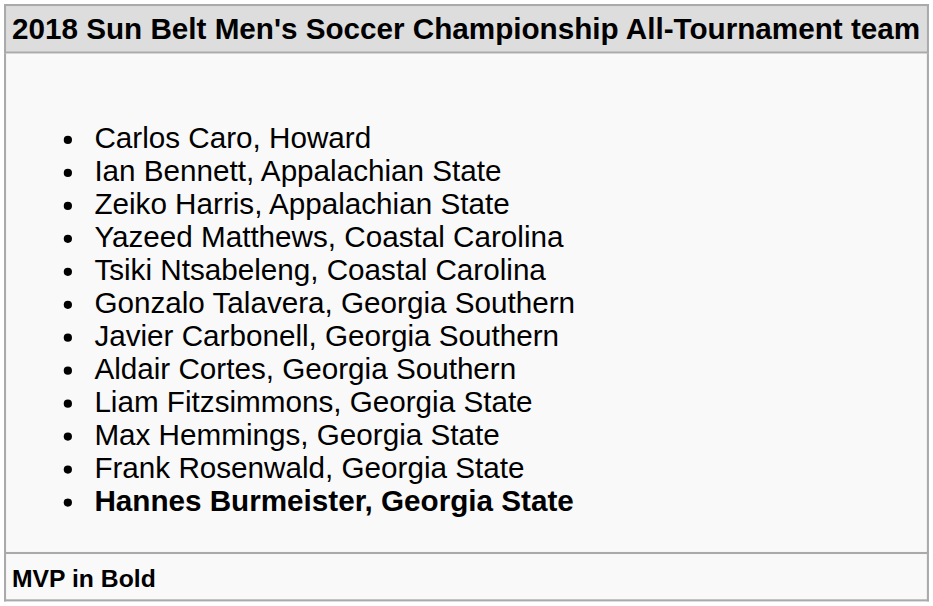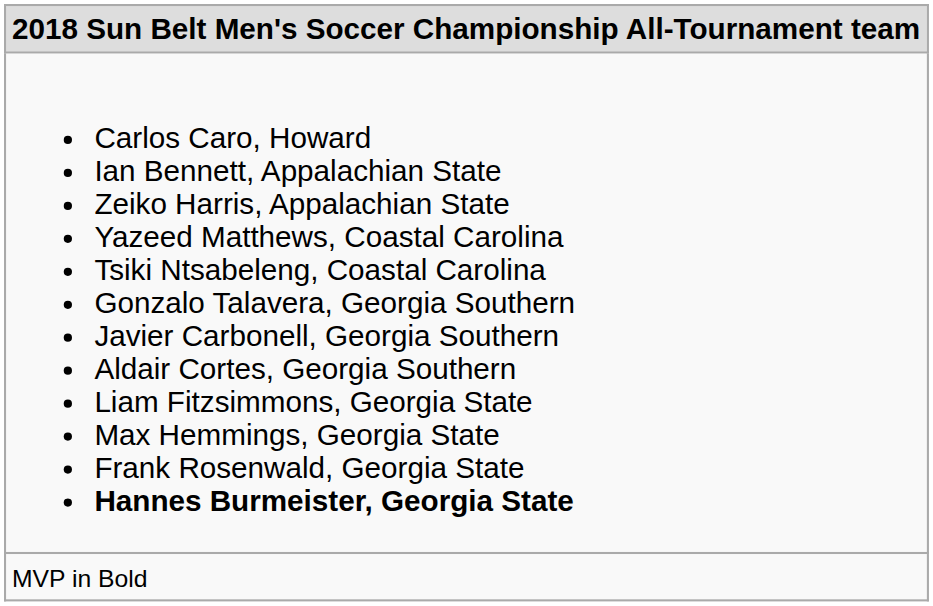(84, 577) bold -> (80, 579) normal
